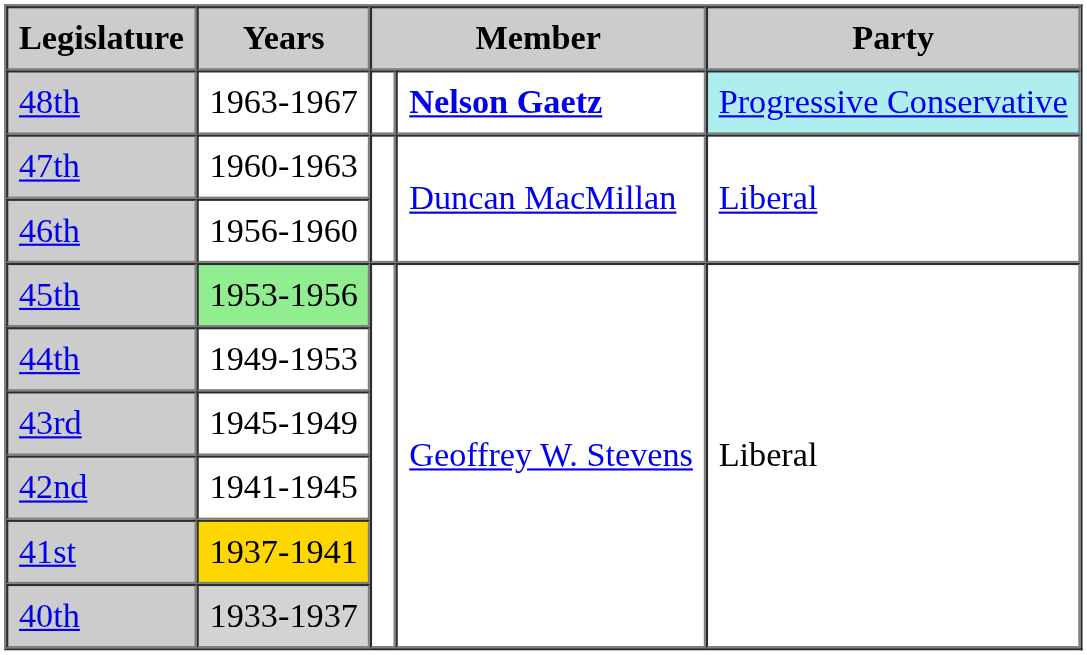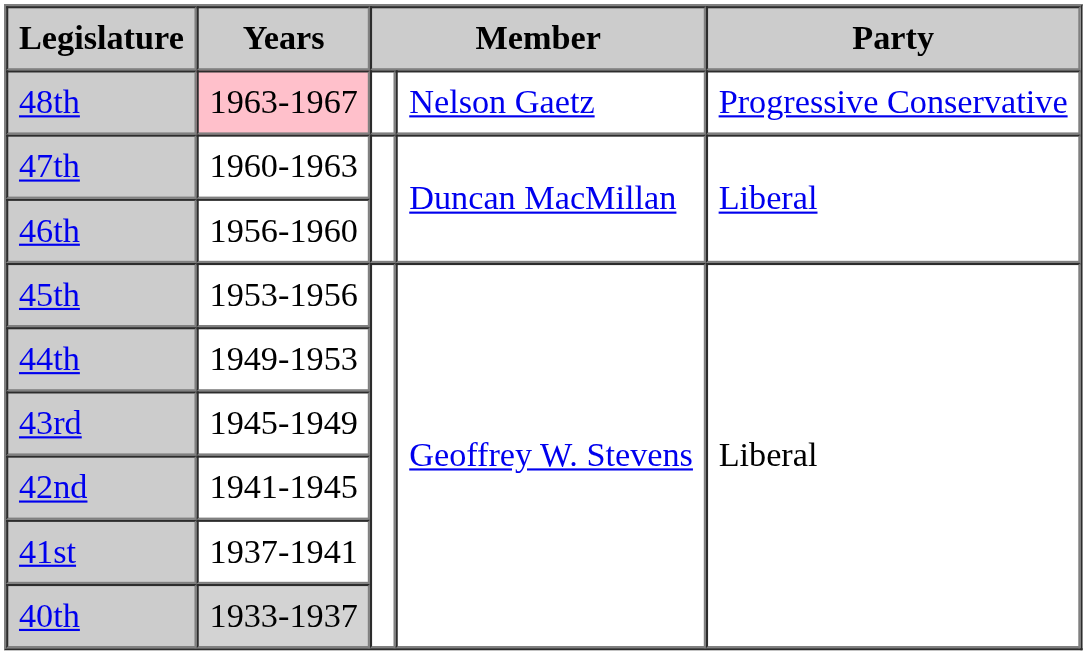(284, 101) no background -> (284, 101) pink background
(506, 101) bold -> (502, 101) normal
(893, 101) paleturquoise background -> (893, 101) no background
(284, 294) lightgreen background -> (284, 294) no background
(284, 551) gold background -> (284, 551) no background
